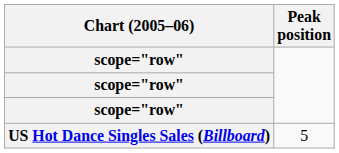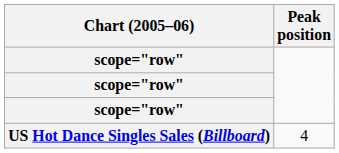(304, 135) 5 -> (304, 135) 4
